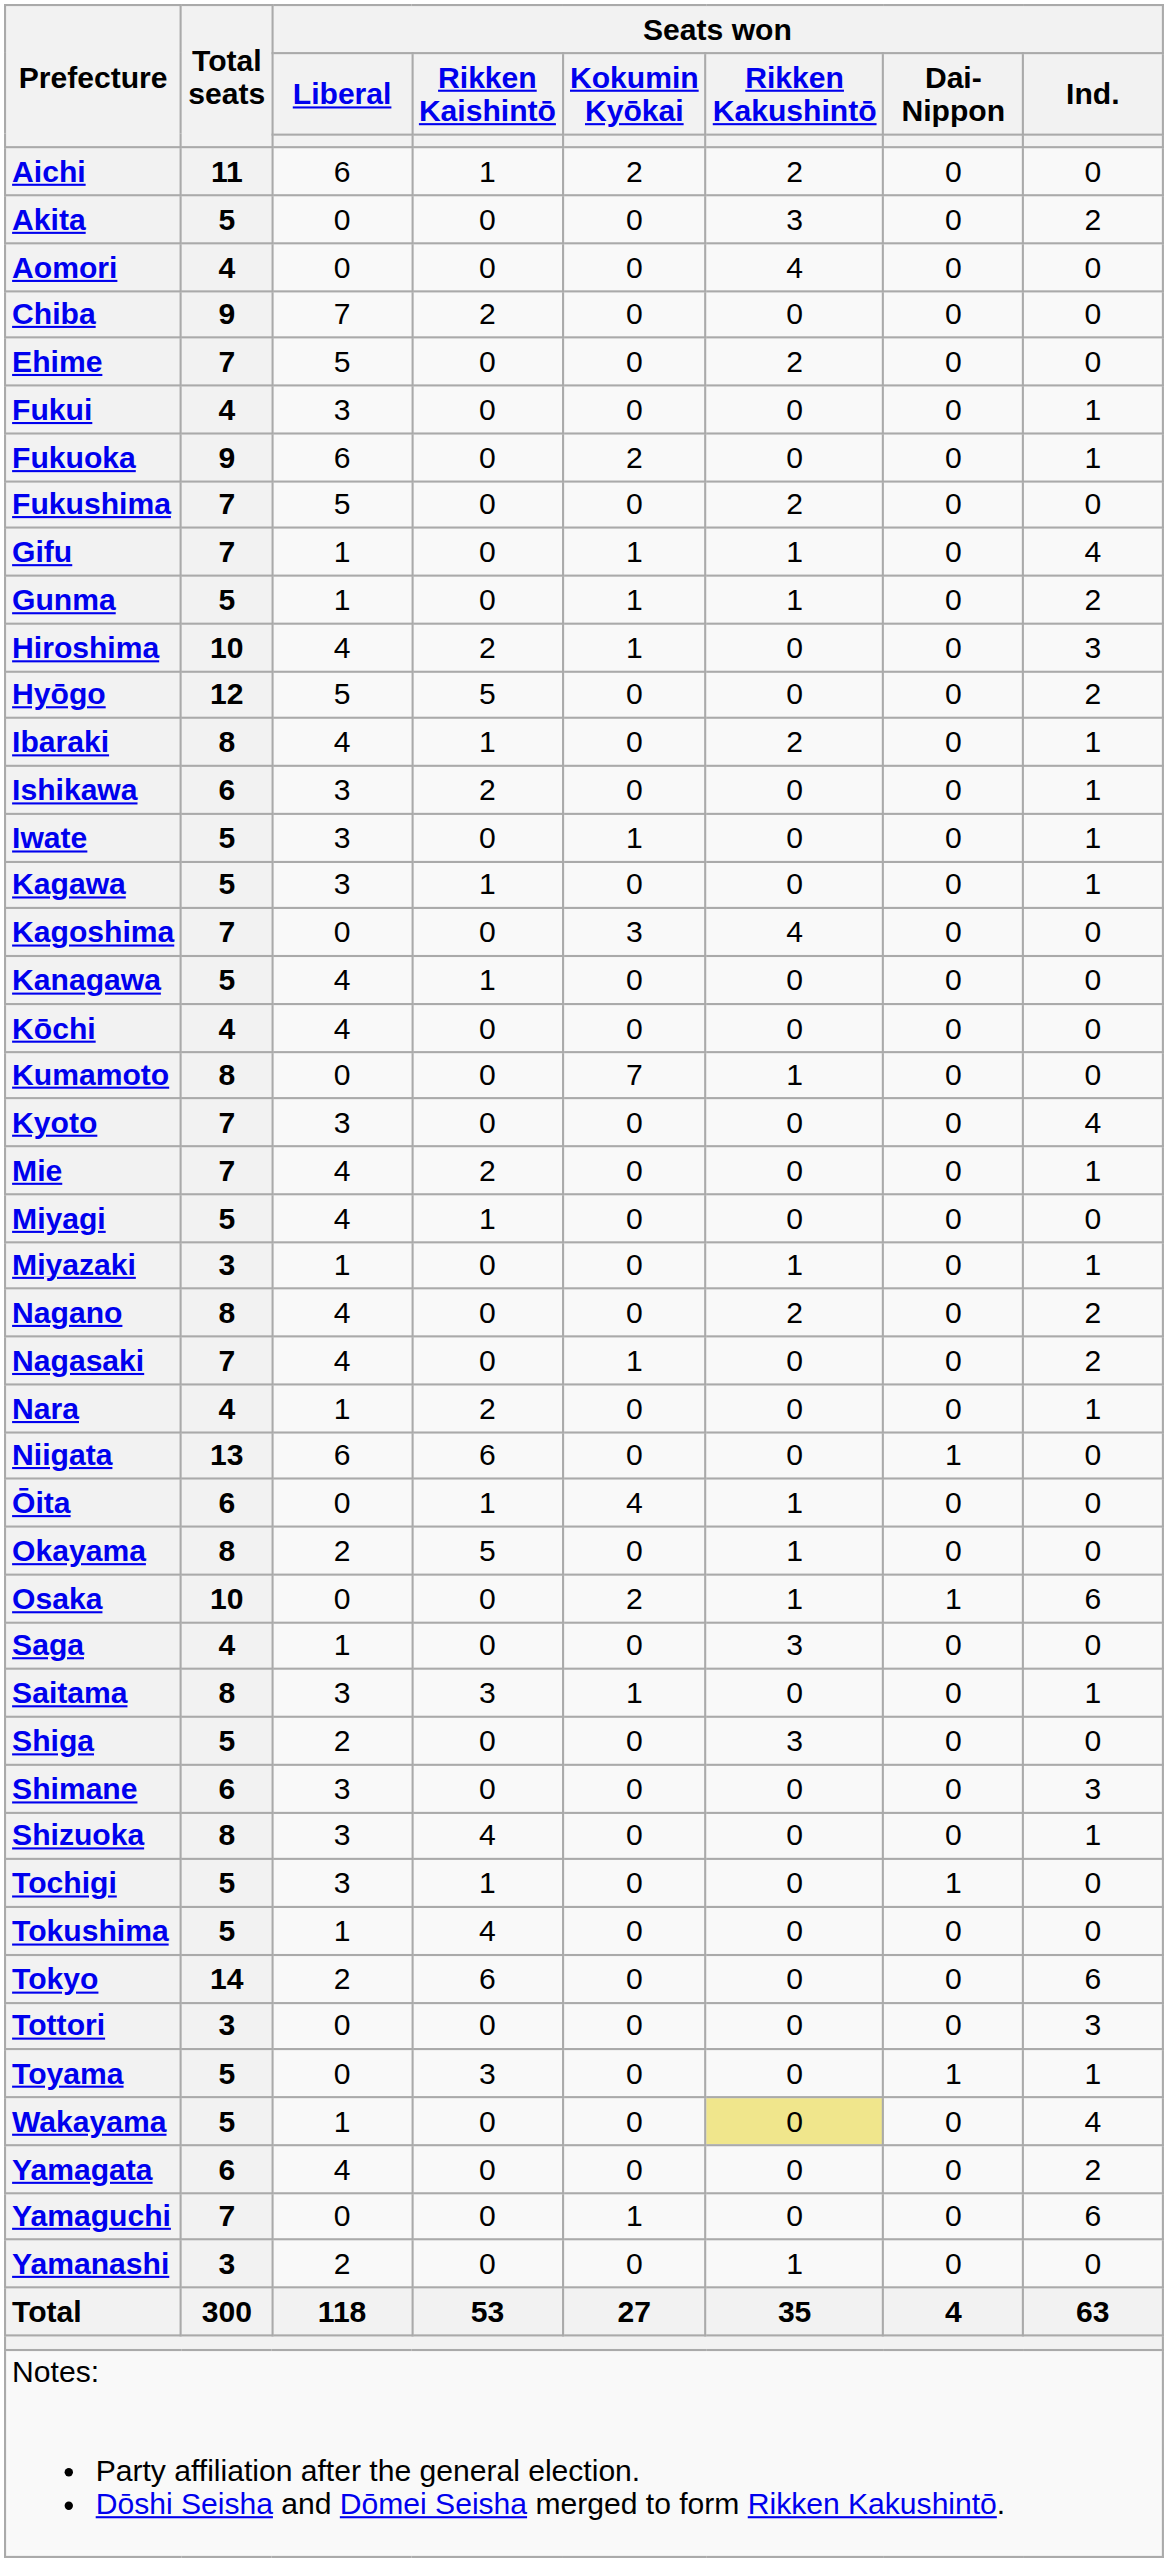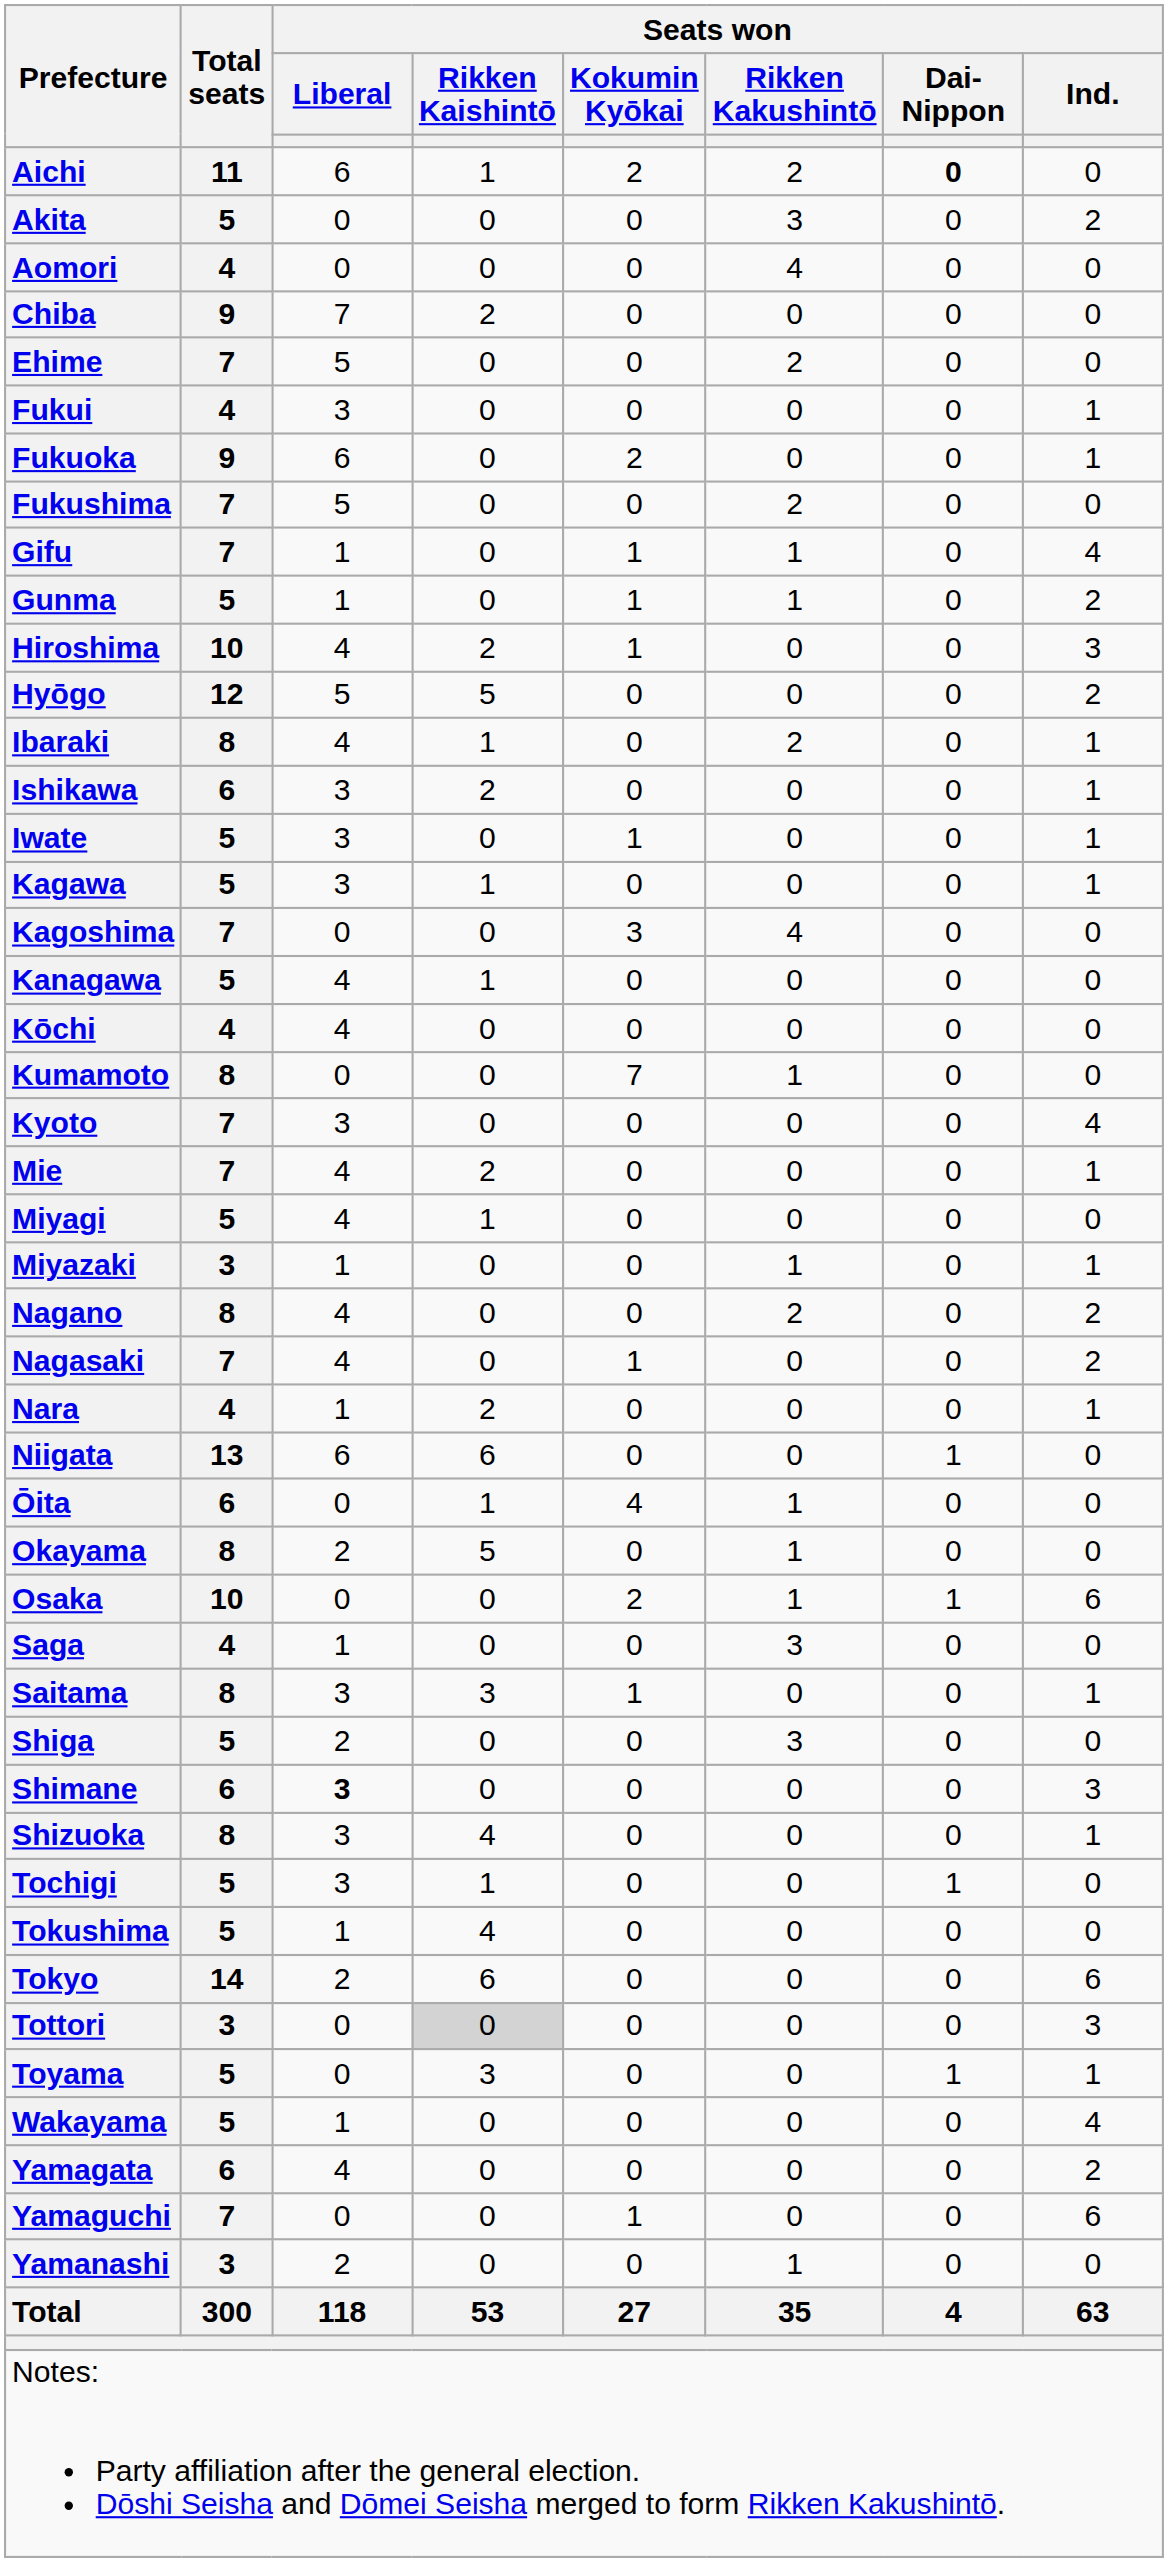(953, 172) normal -> (953, 172) bold
(342, 1788) normal -> (342, 1788) bold
(487, 2026) no background -> (487, 2026) lightgrey background
(795, 2121) khaki background -> (795, 2121) no background
